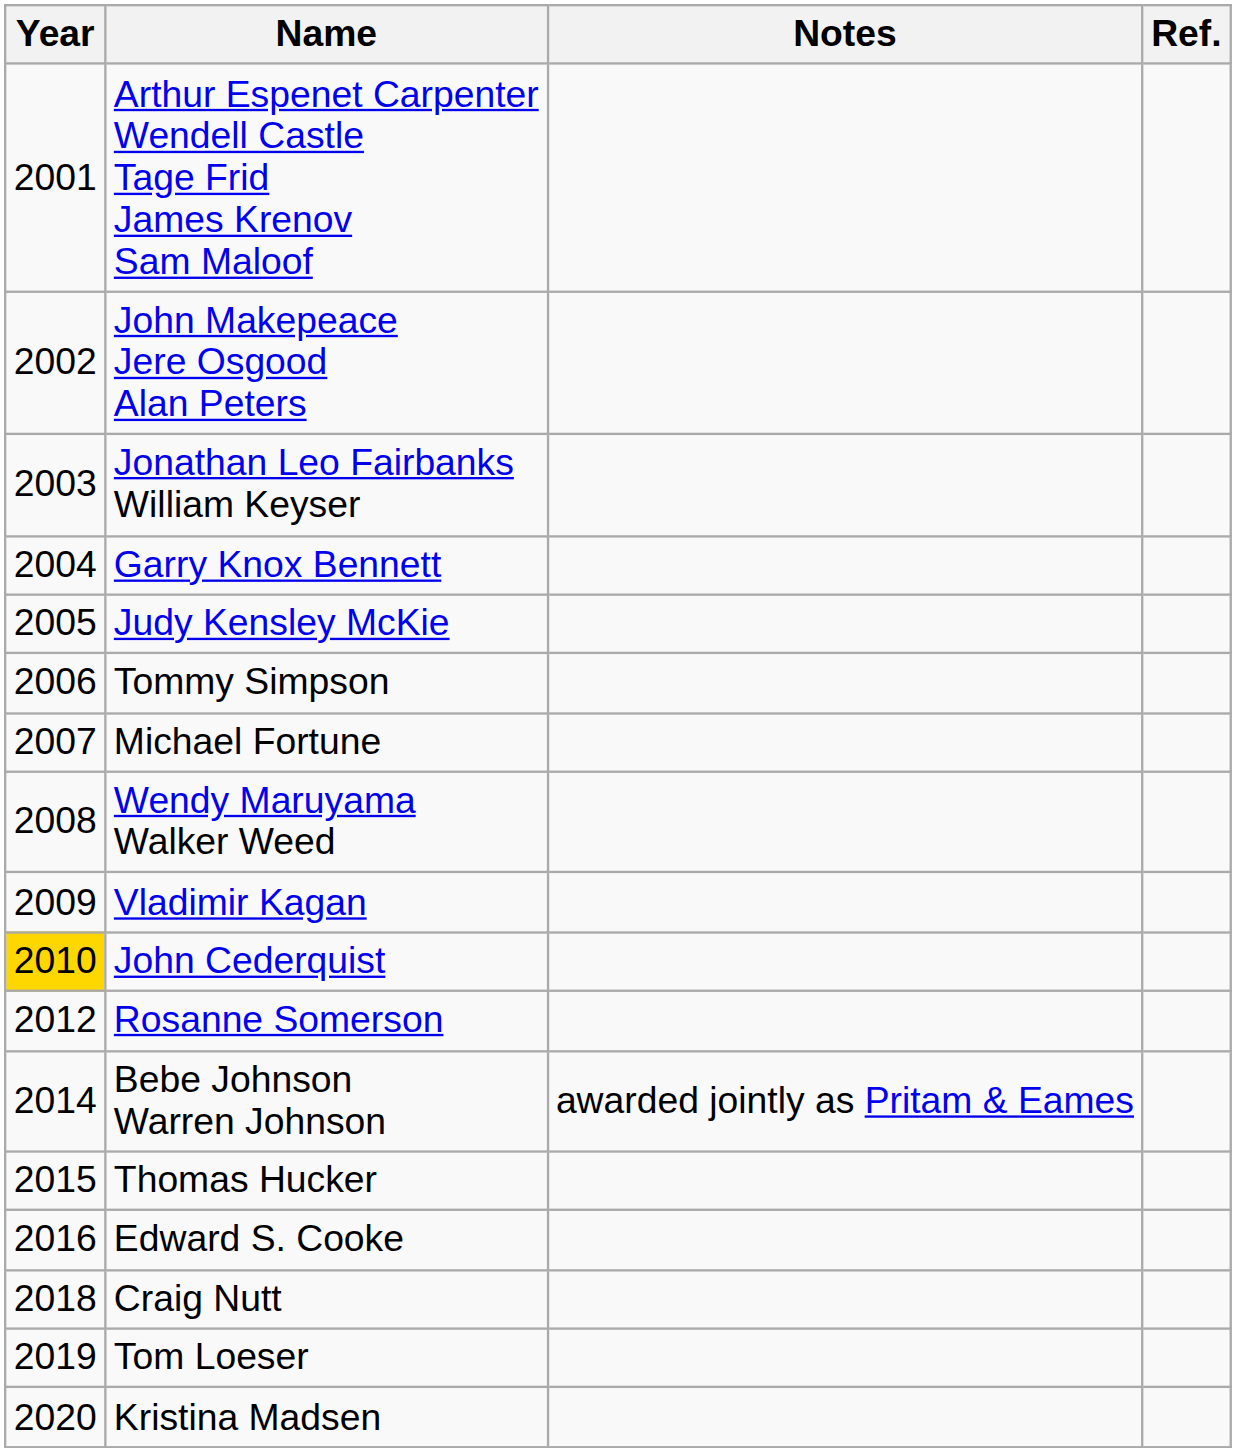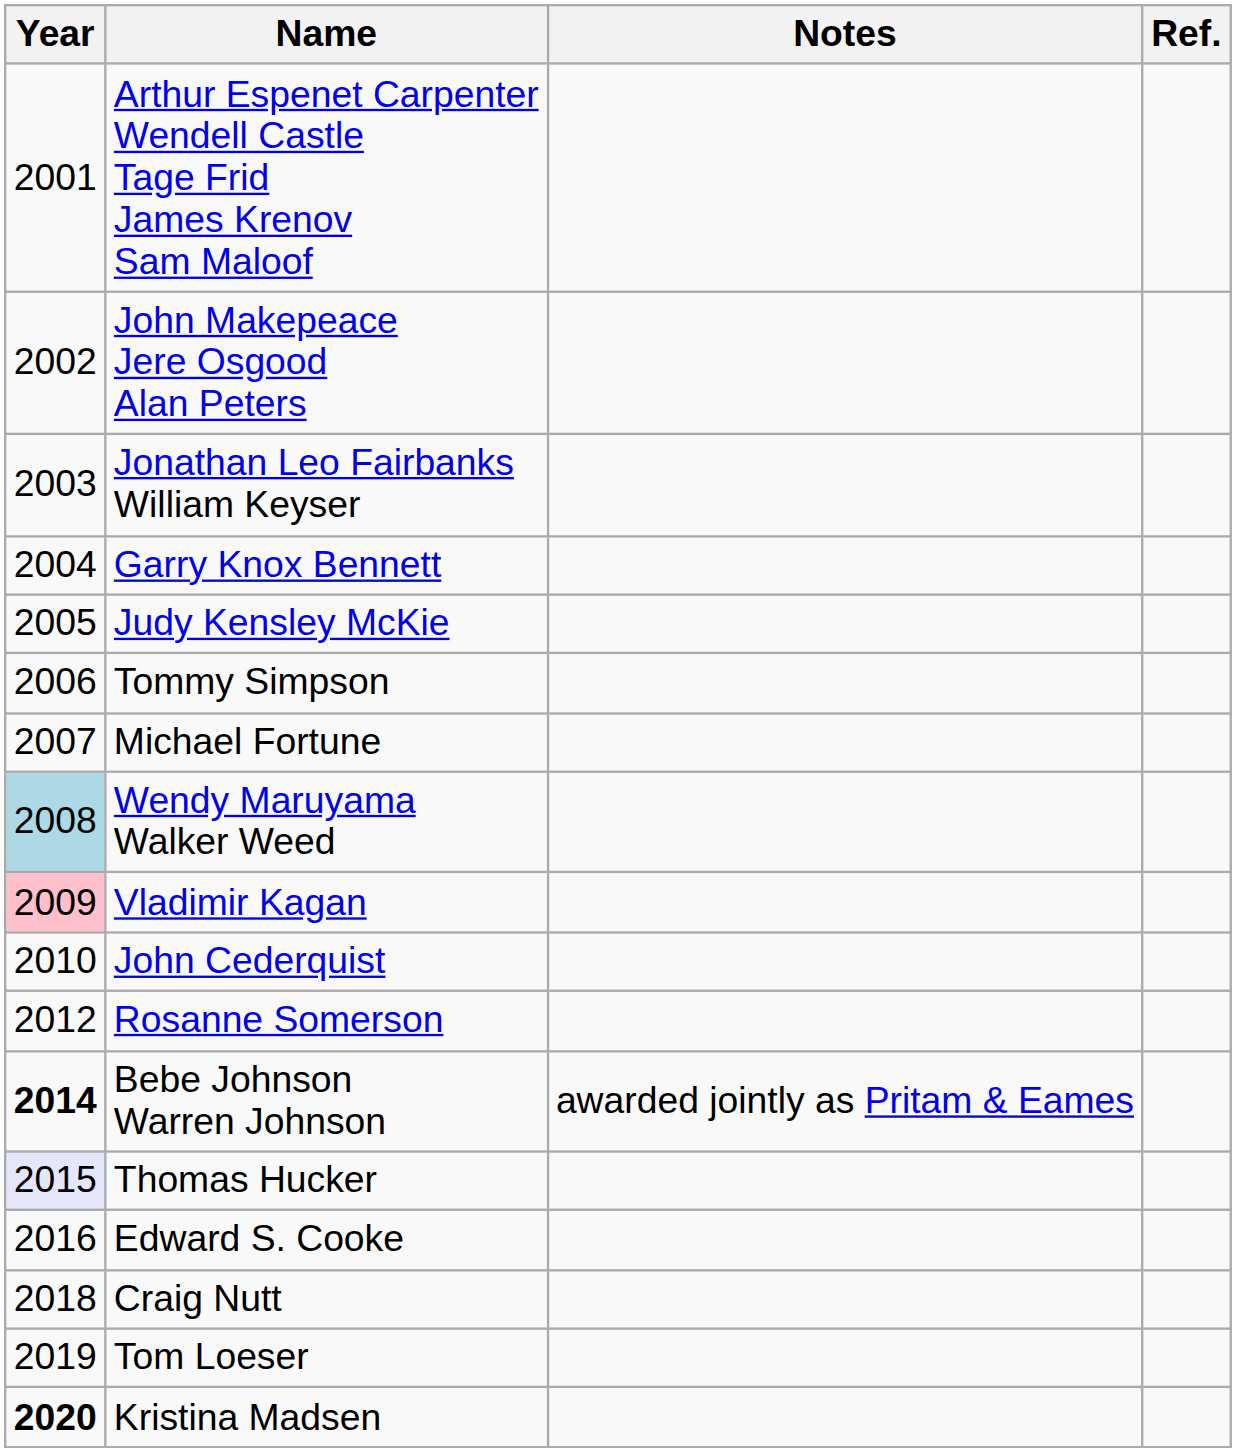(55, 821) no background -> (55, 821) lightblue background
(55, 901) no background -> (55, 901) pink background
(55, 960) gold background -> (55, 960) no background
(55, 1100) normal -> (55, 1100) bold
(55, 1180) no background -> (55, 1180) lavender background
(55, 1416) normal -> (55, 1416) bold
